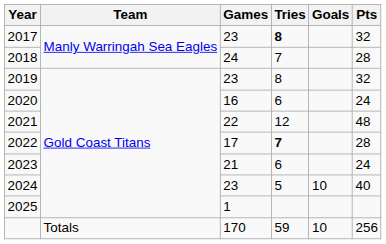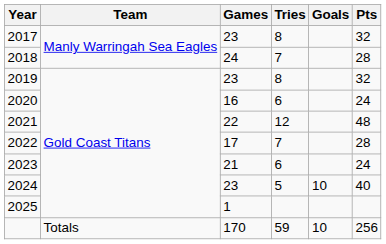(278, 36) bold -> (278, 36) normal
(278, 143) bold -> (278, 143) normal
